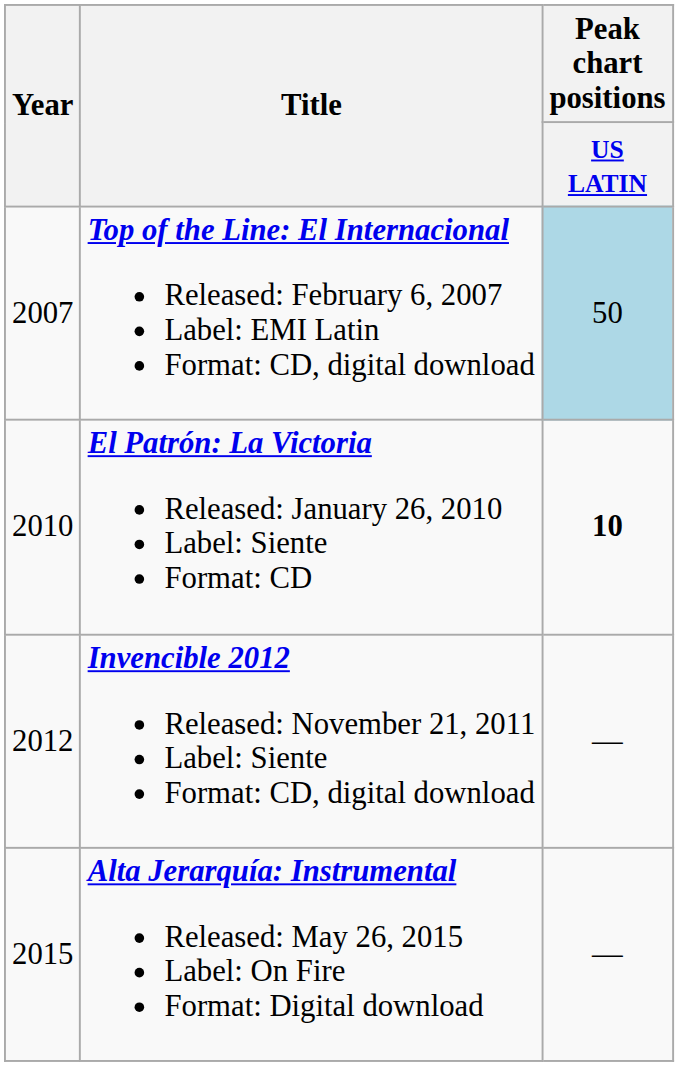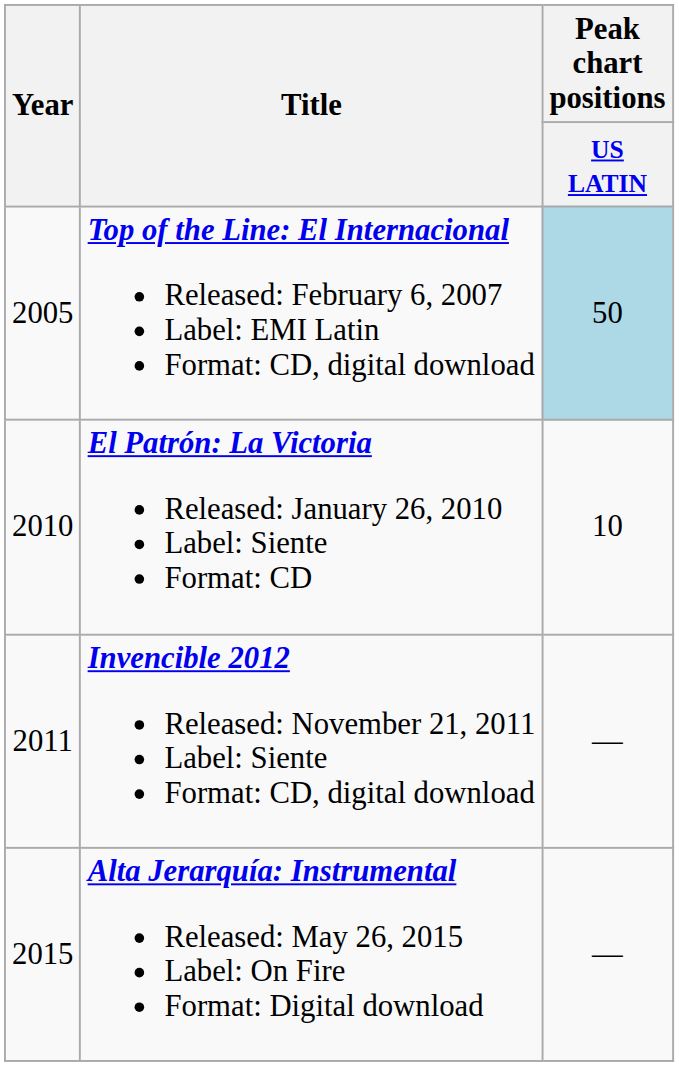(43, 312) 2007 -> (43, 312) 2005
(607, 526) bold -> (607, 526) normal
(43, 740) 2012 -> (43, 740) 2011
